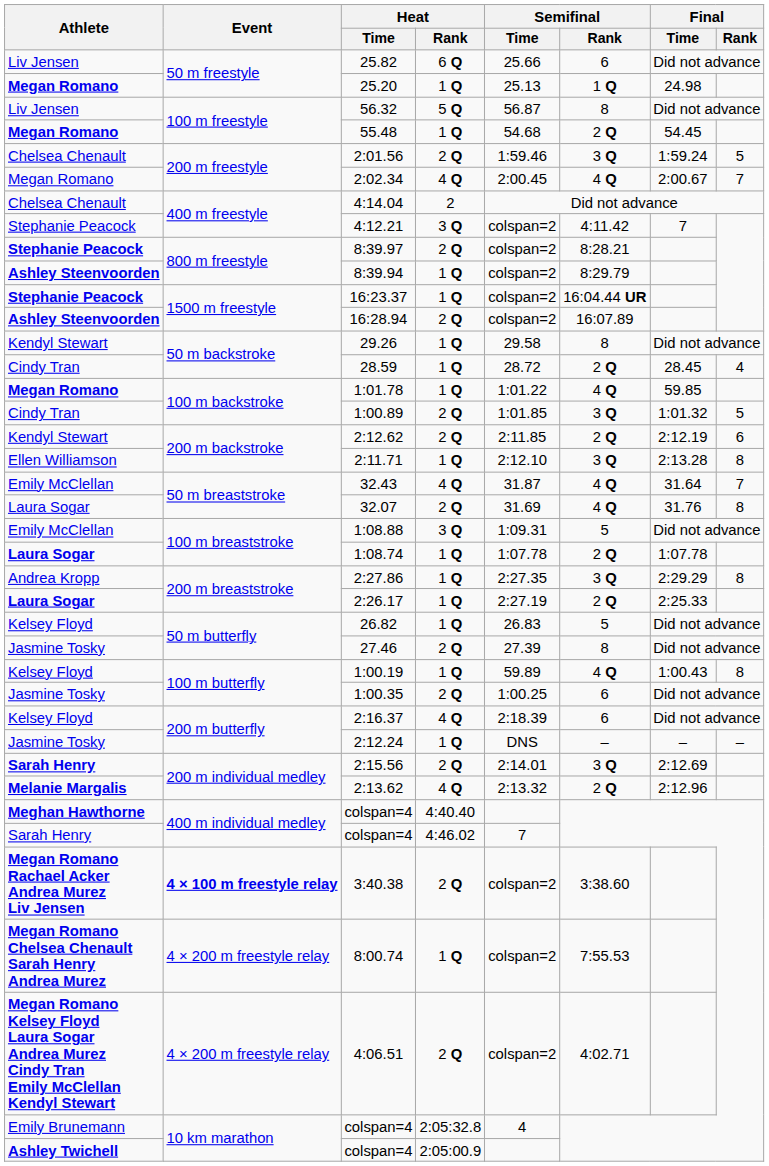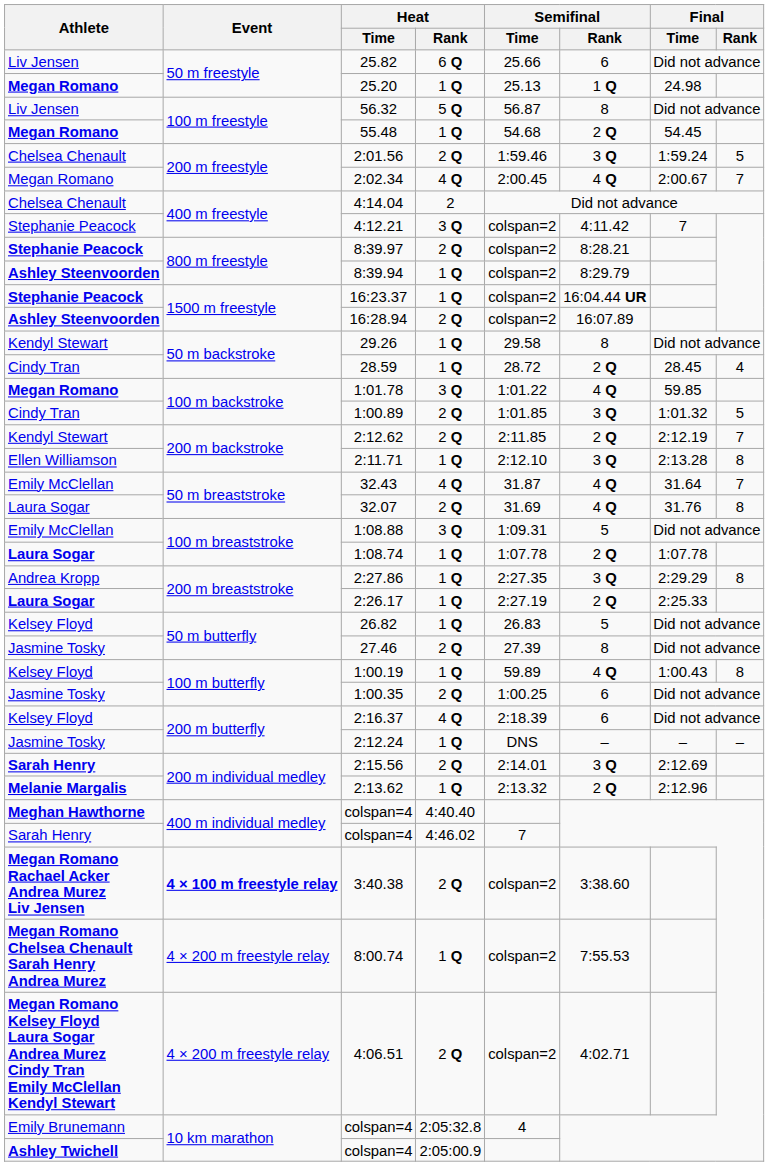(450, 390) 1 Q -> (450, 390) 3 Q
(740, 437) 6 -> (740, 437) 7
(450, 789) 4 Q -> (450, 789) 1 Q
